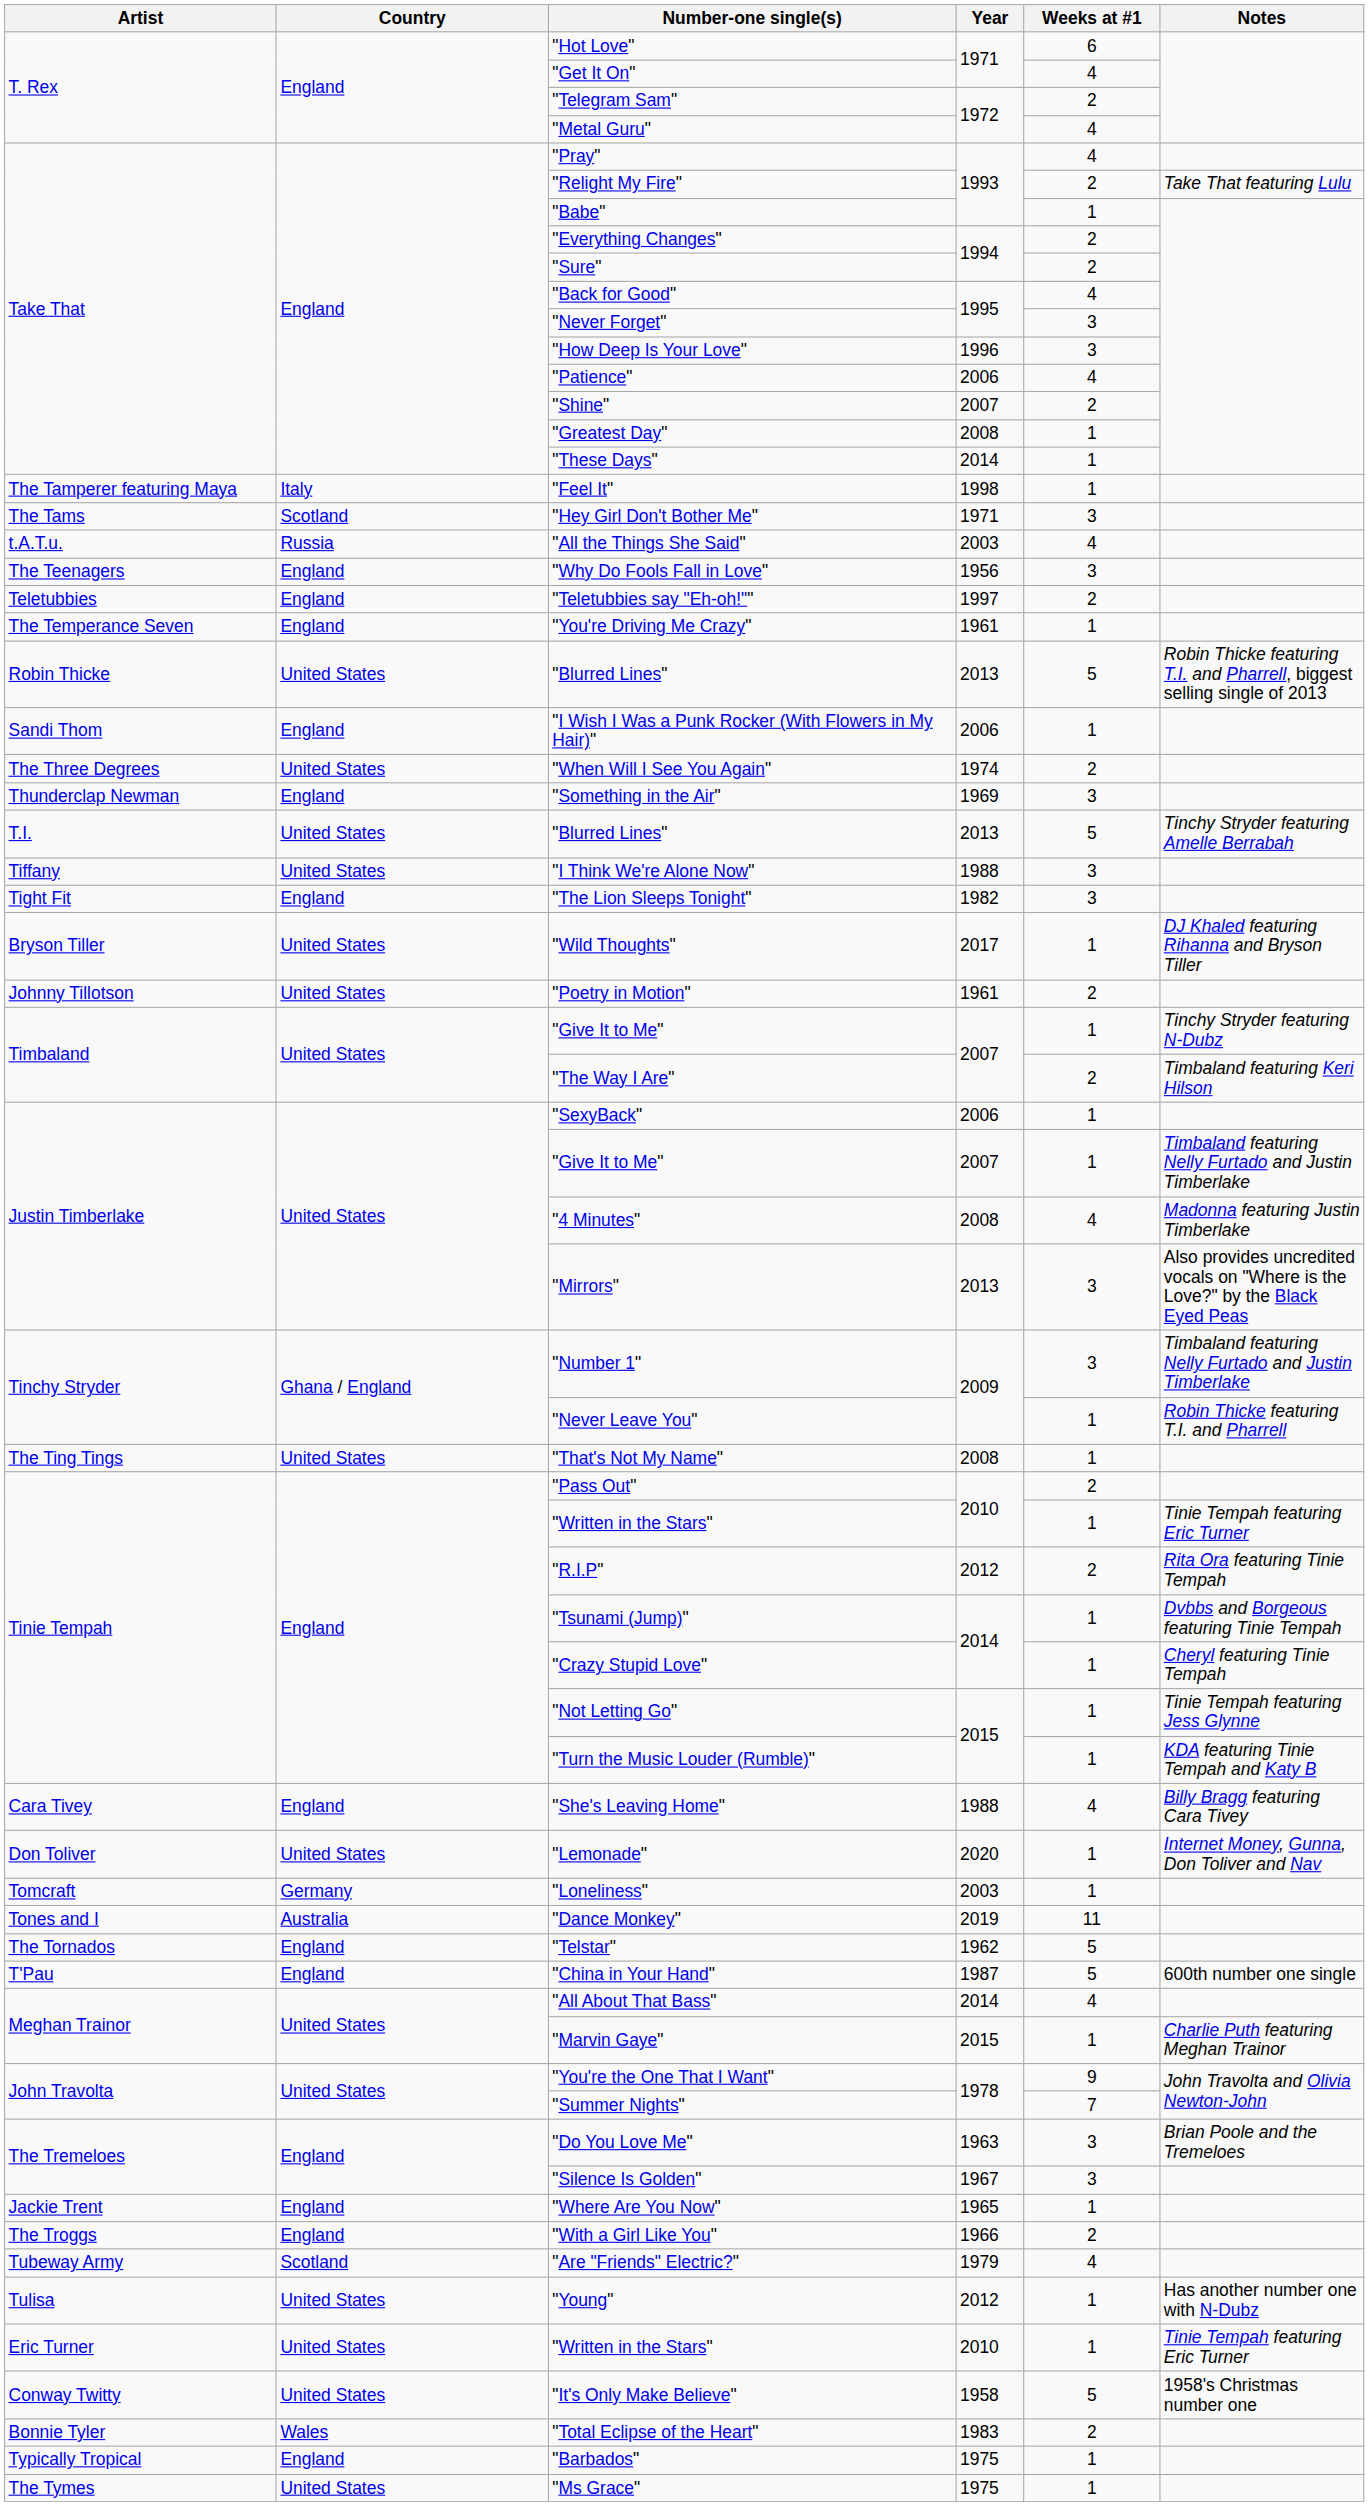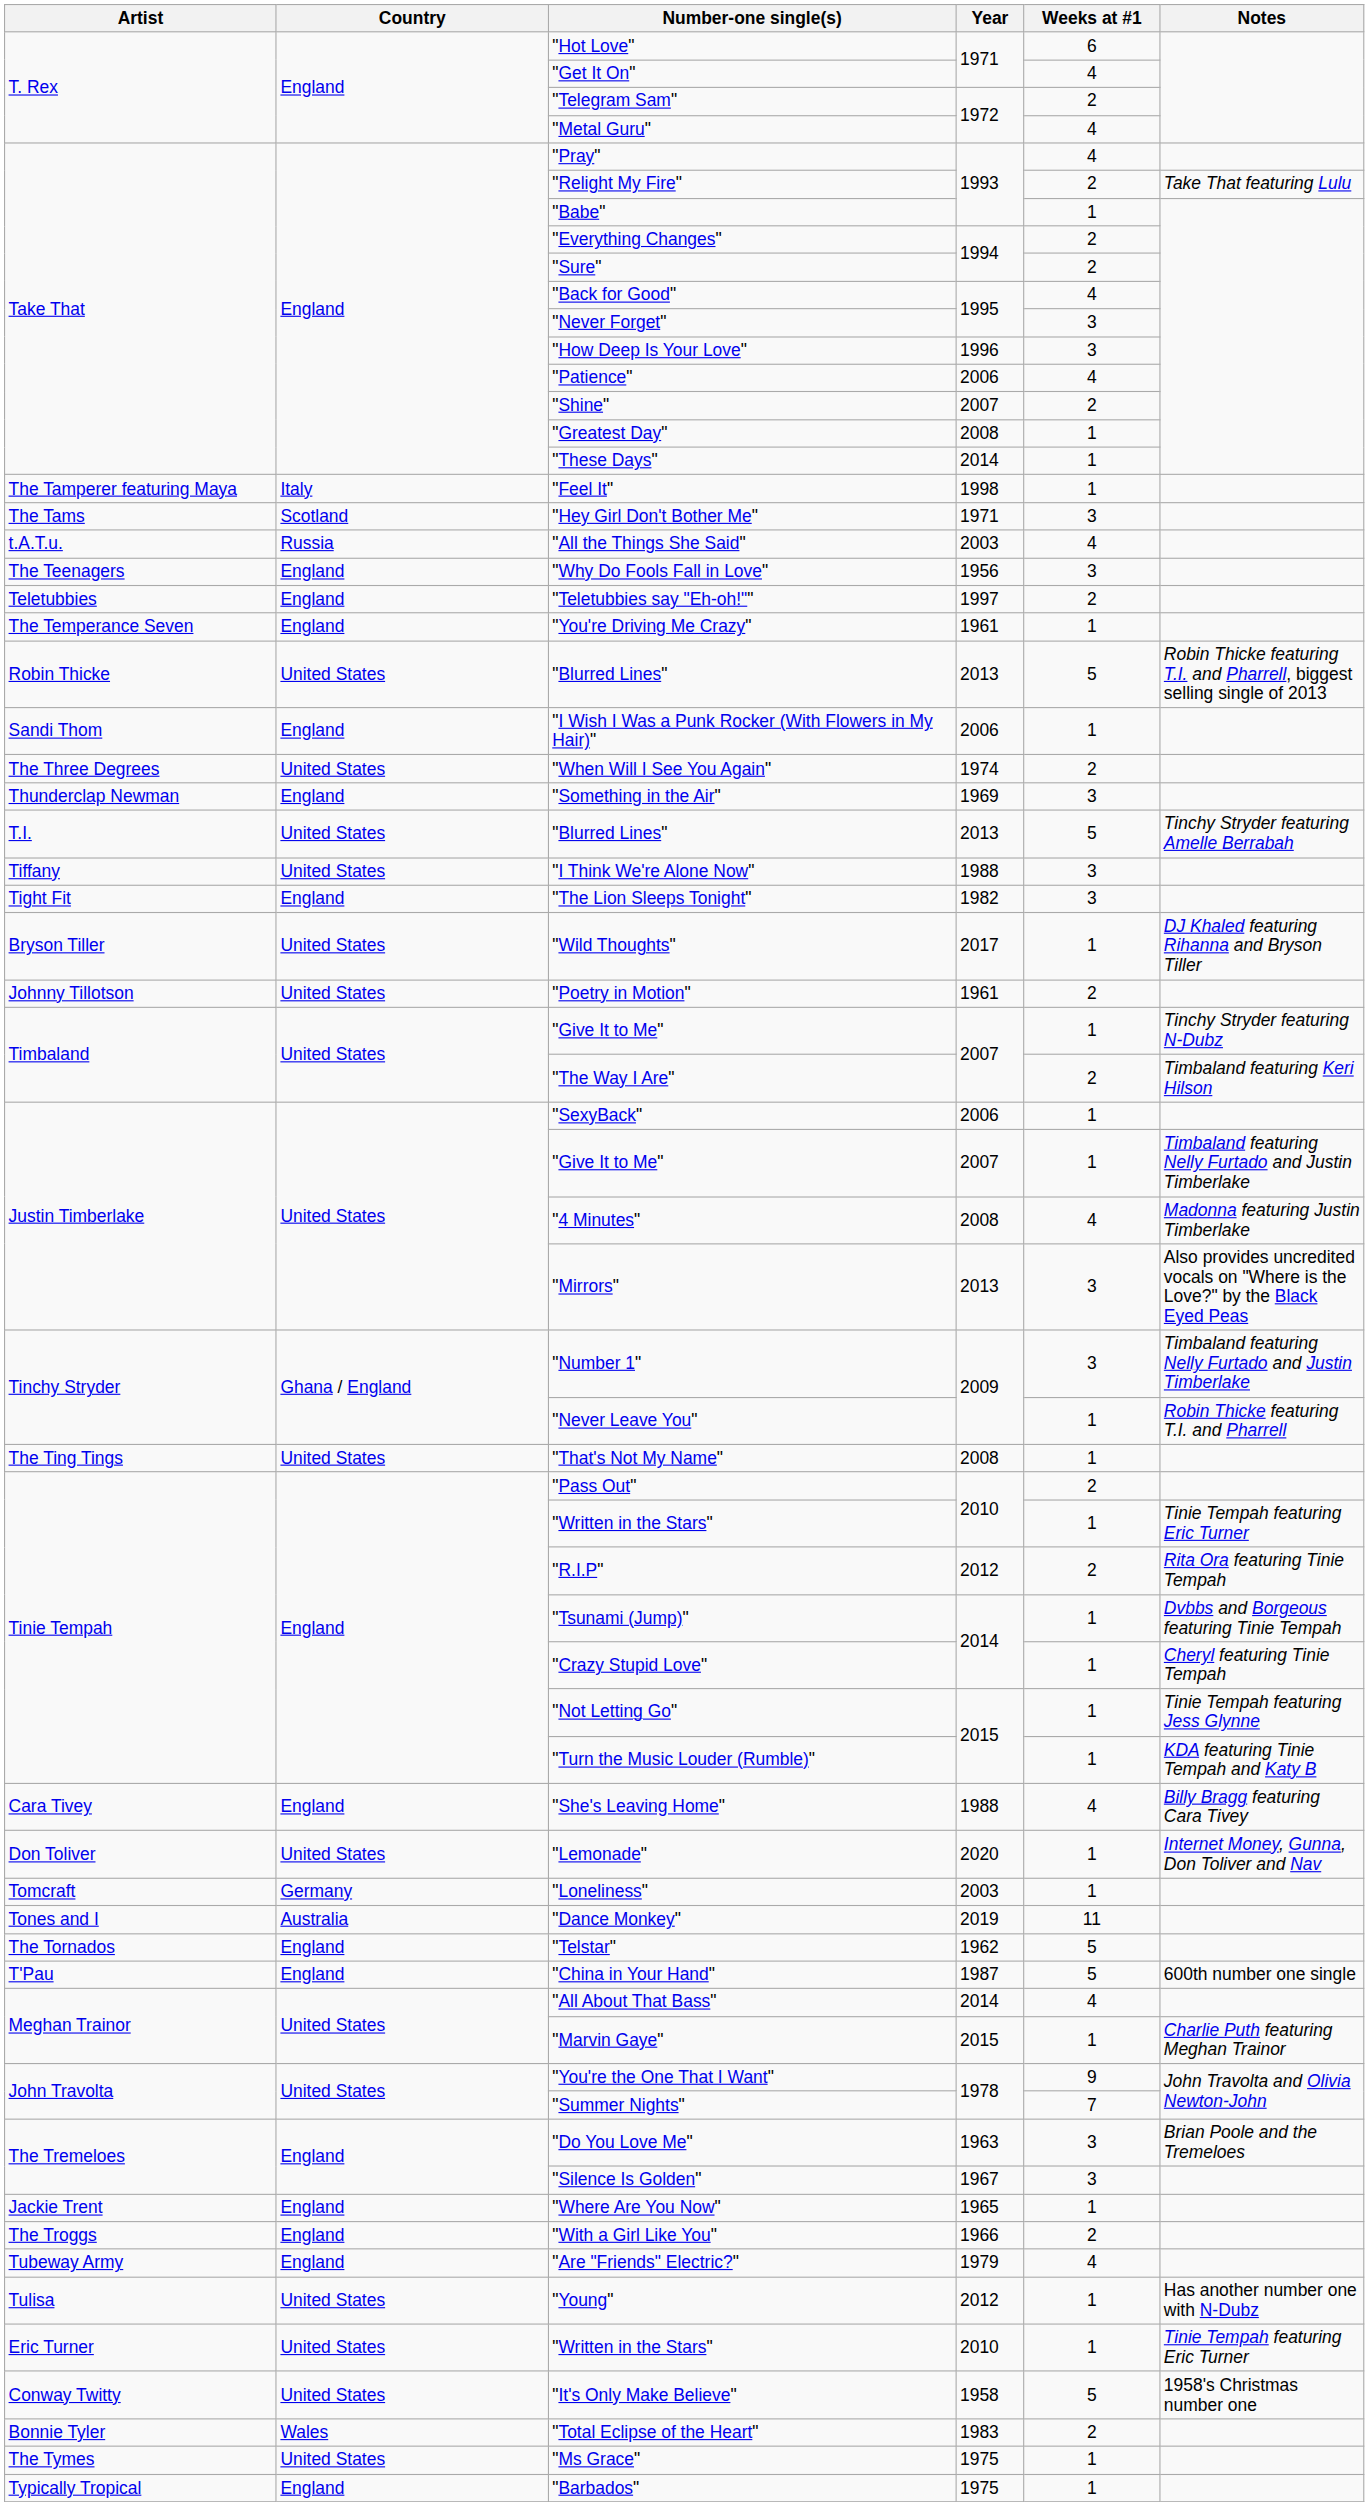(314, 2262) Scotland -> (312, 2262) England
rows swapped: (52, 2487) <-> (75, 2460)
